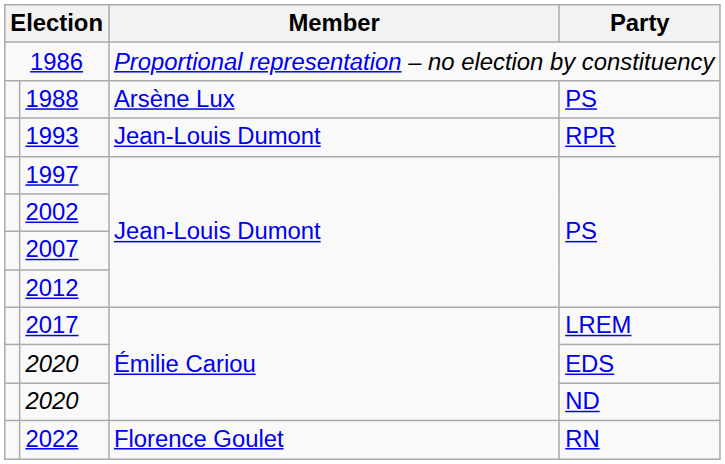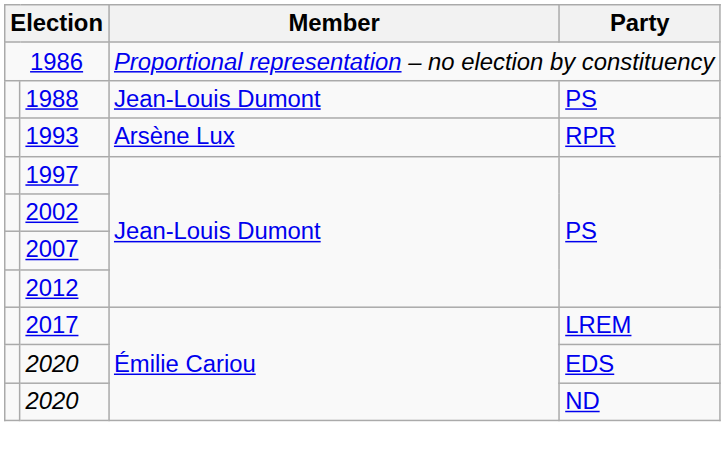(174, 99) Arsène Lux -> (217, 99) Jean-Louis Dumont
(217, 136) Jean-Louis Dumont -> (174, 136) Arsène Lux
- row: (52, 439)
